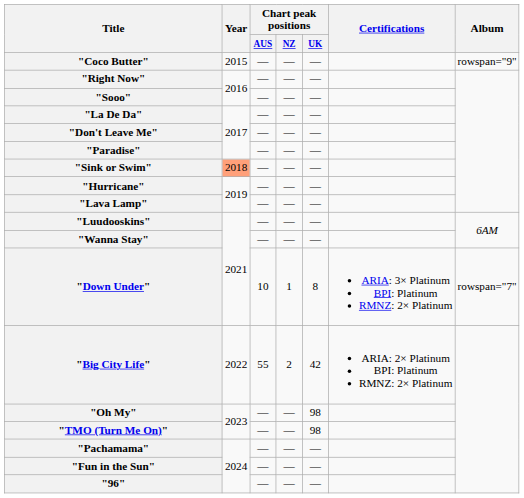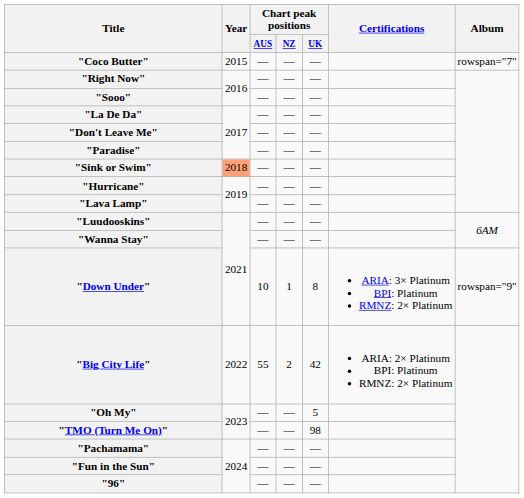(487, 61) rowspan="9" -> (487, 61) rowspan="7"
(487, 286) rowspan="7" -> (487, 286) rowspan="9"
(315, 412) 98 -> (315, 412) 5
